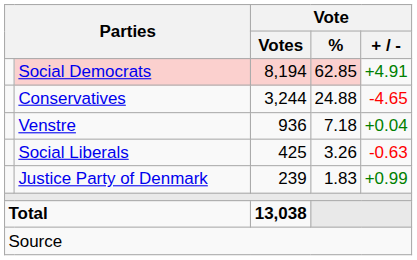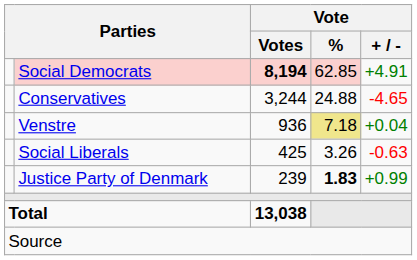(285, 71) normal -> (285, 71) bold
(340, 125) no background -> (340, 125) khaki background
(340, 179) normal -> (340, 179) bold
